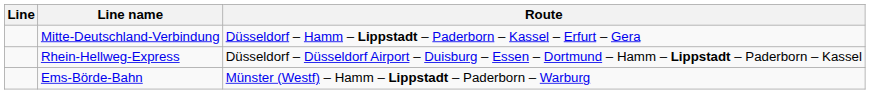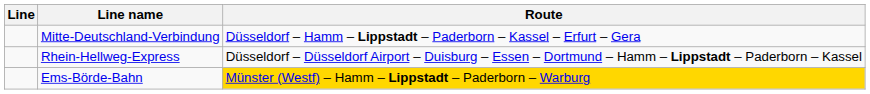(408, 78) no background -> (408, 78) gold background
